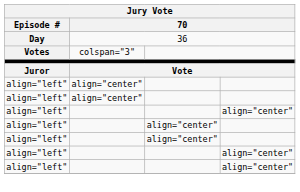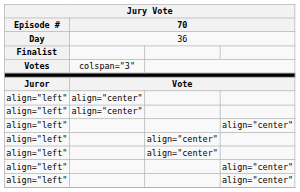+ row: (37, 53)
